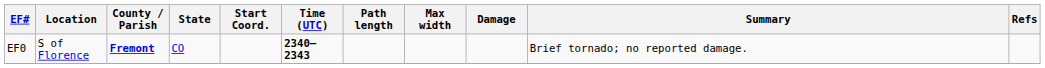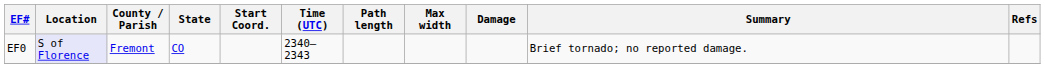(63, 49) no background -> (63, 49) lavender background
(132, 49) bold -> (132, 49) normal
(300, 49) bold -> (300, 49) normal
